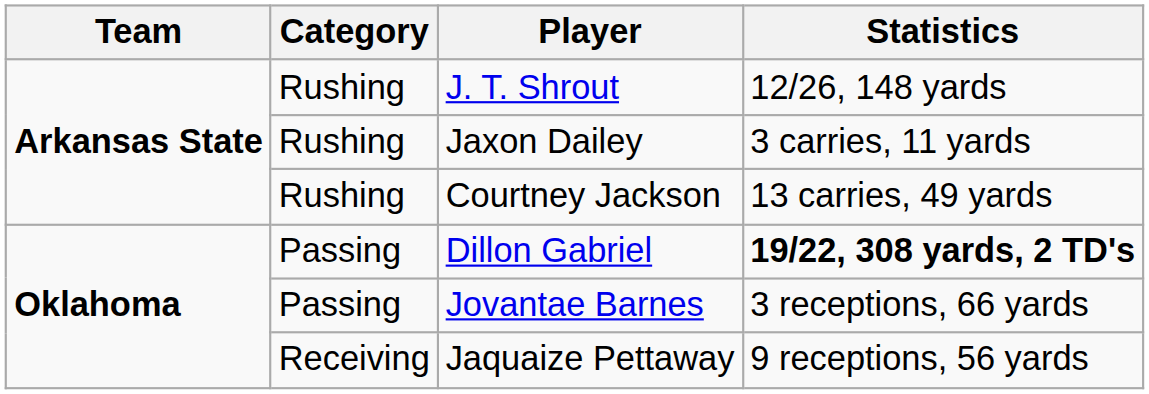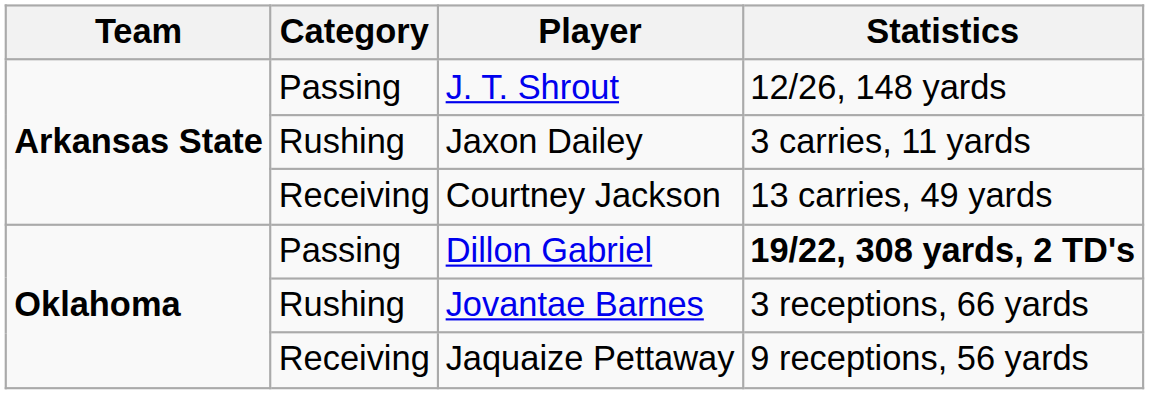(342, 86) Rushing -> (340, 86) Passing
(342, 195) Rushing -> (354, 195) Receiving
(340, 304) Passing -> (342, 304) Rushing
